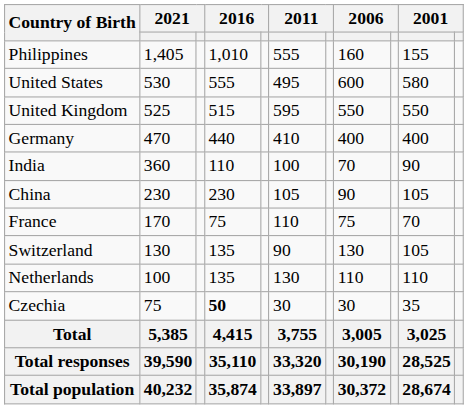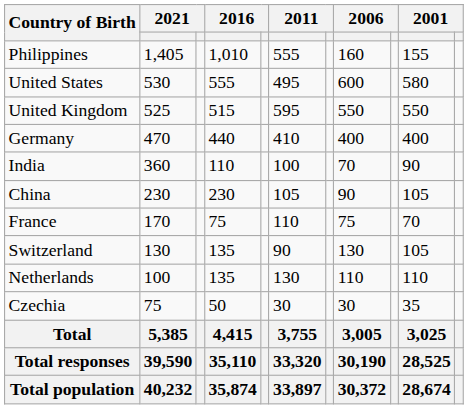(217, 305) bold -> (217, 305) normal
